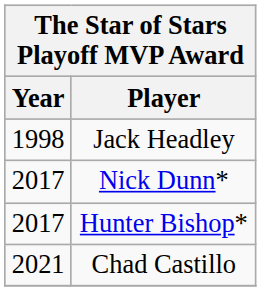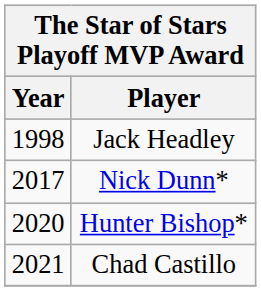(38, 223) 2017 -> (38, 223) 2020
